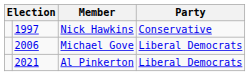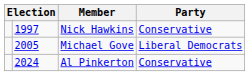(27, 46) 2006 -> (27, 46) 2005
(27, 62) 2021 -> (27, 62) 2024
(190, 62) Liberal Democrats -> (175, 62) Conservative
